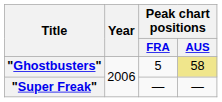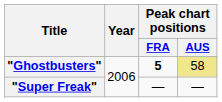(158, 66) normal -> (158, 66) bold
